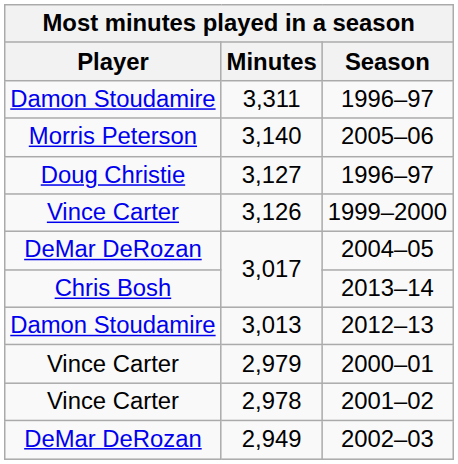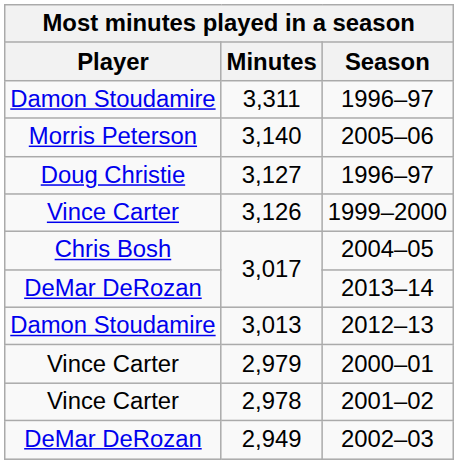(113, 250) DeMar DeRozan -> (113, 250) Chris Bosh
(113, 288) Chris Bosh -> (113, 288) DeMar DeRozan
